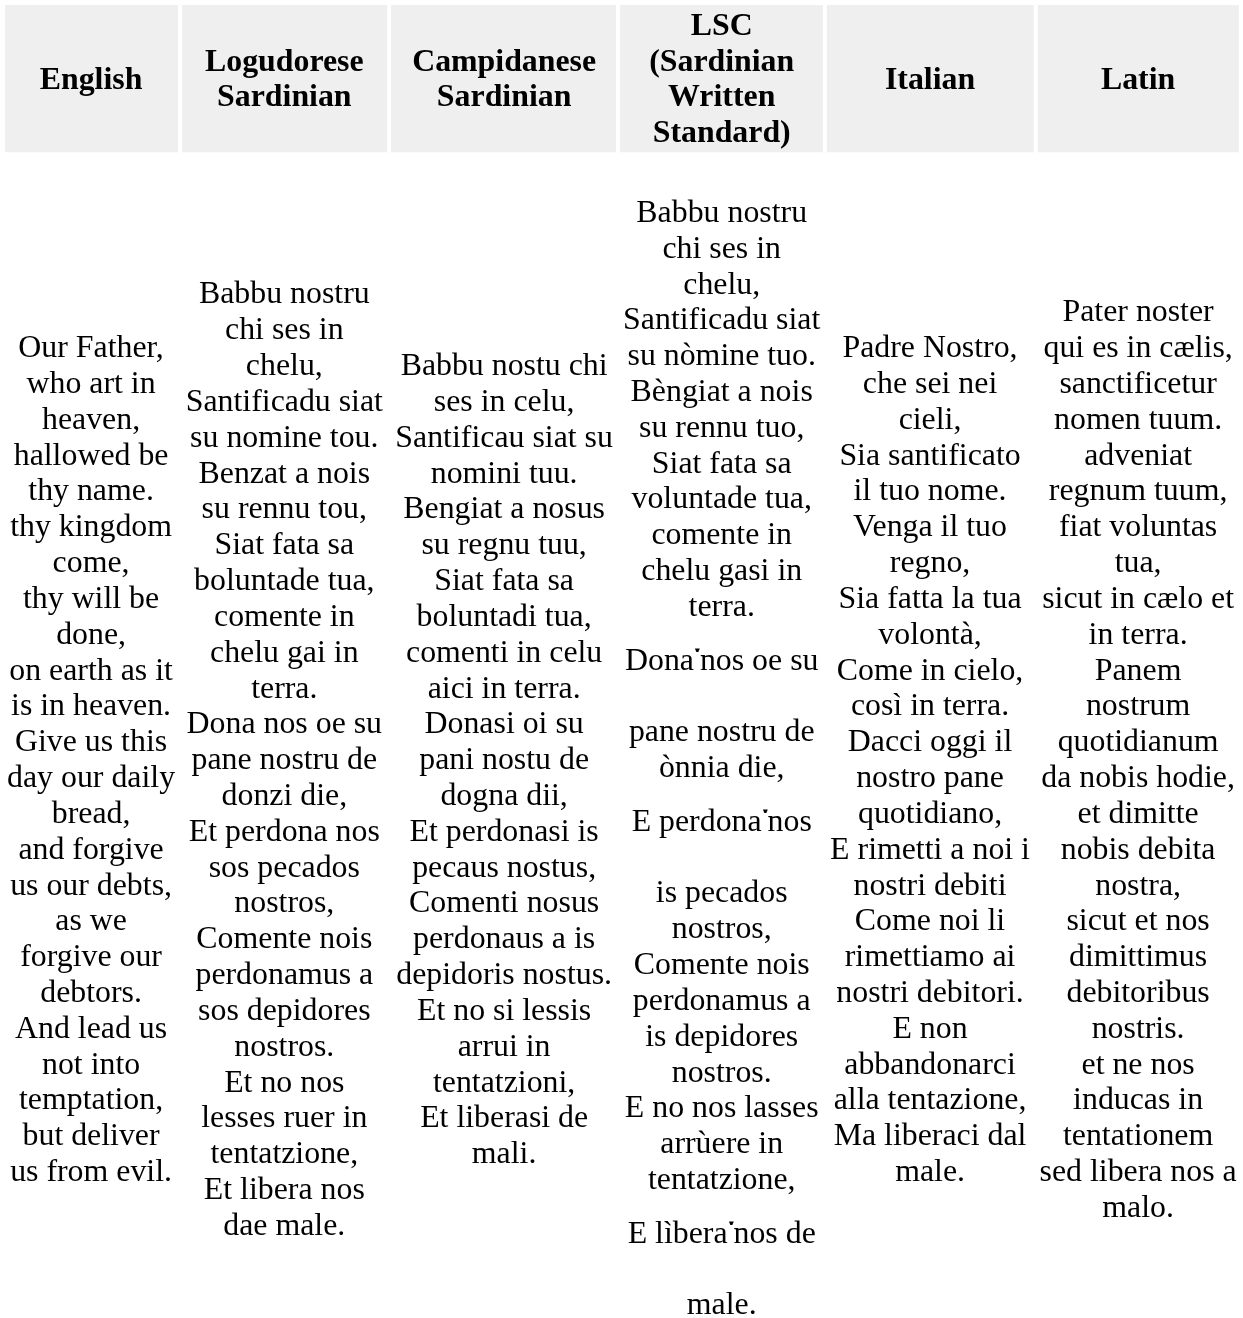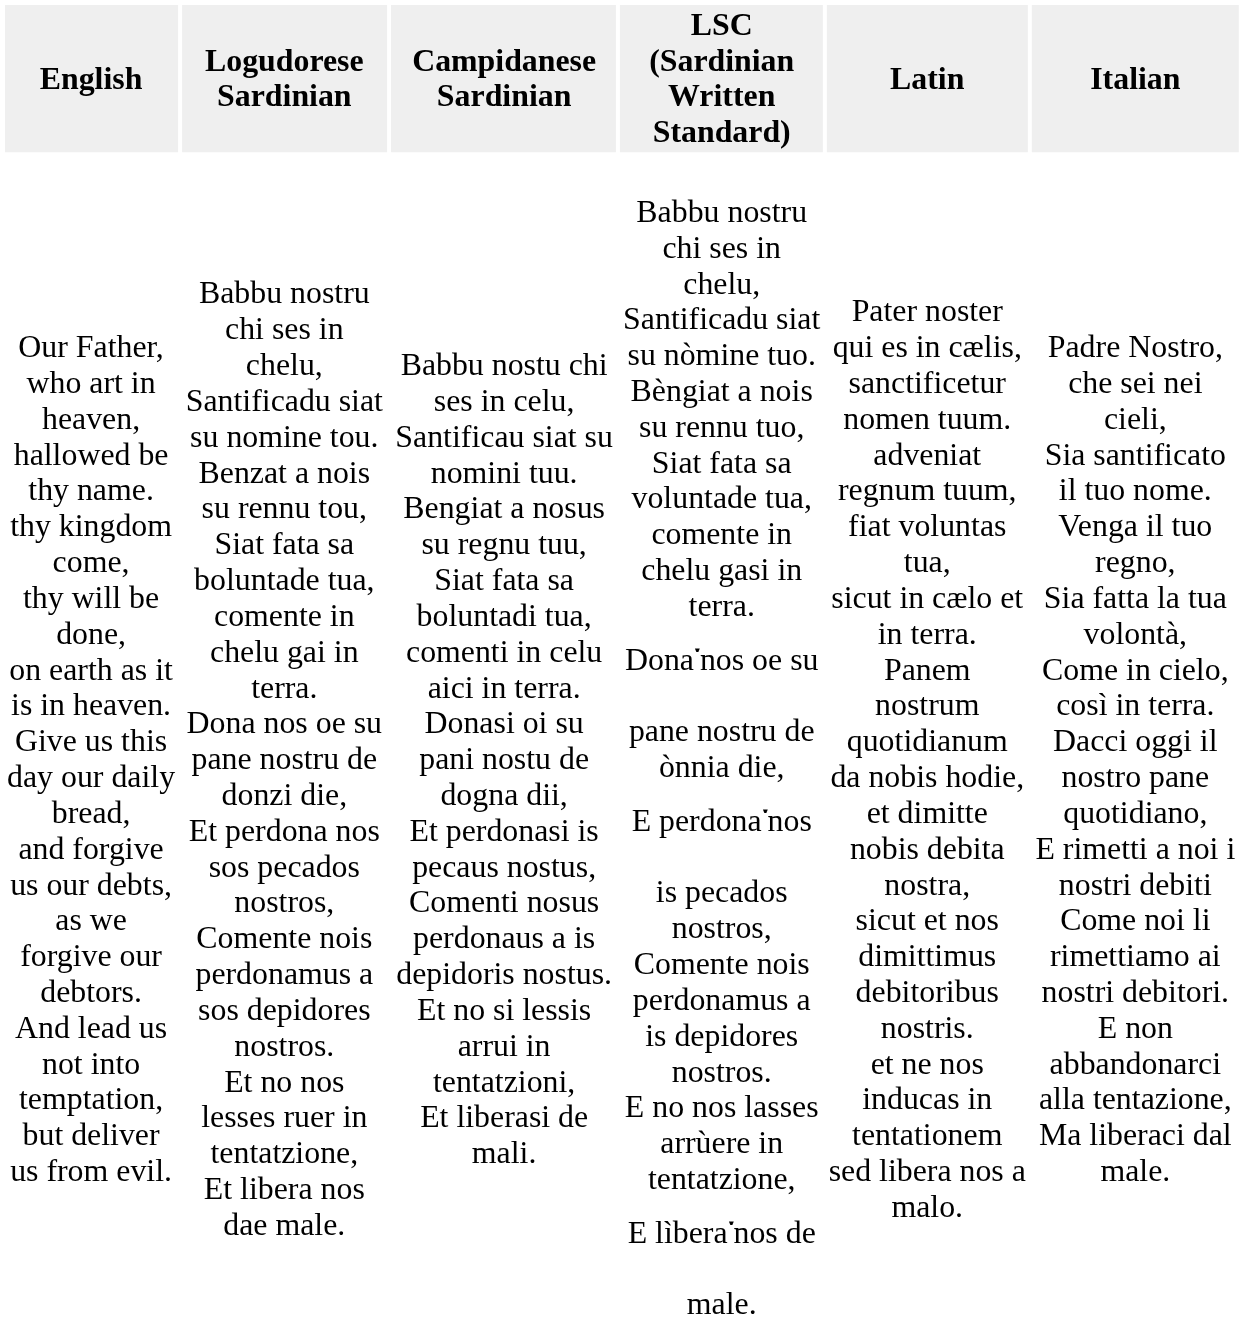columns swapped: (1138, 78) <-> (930, 78)
